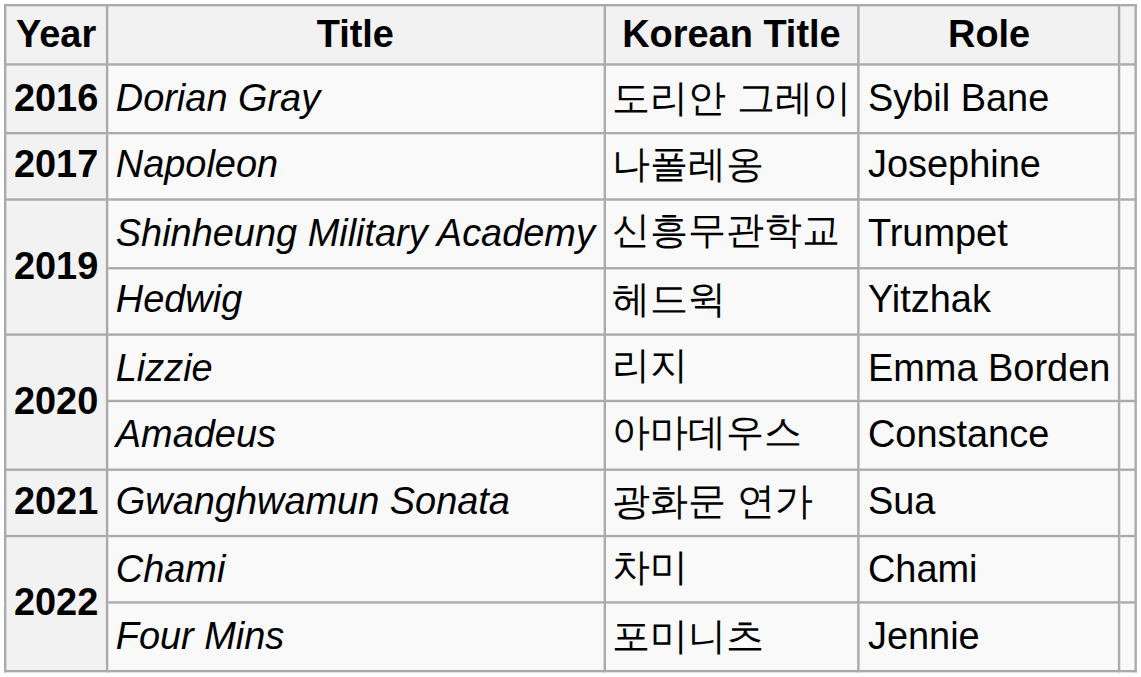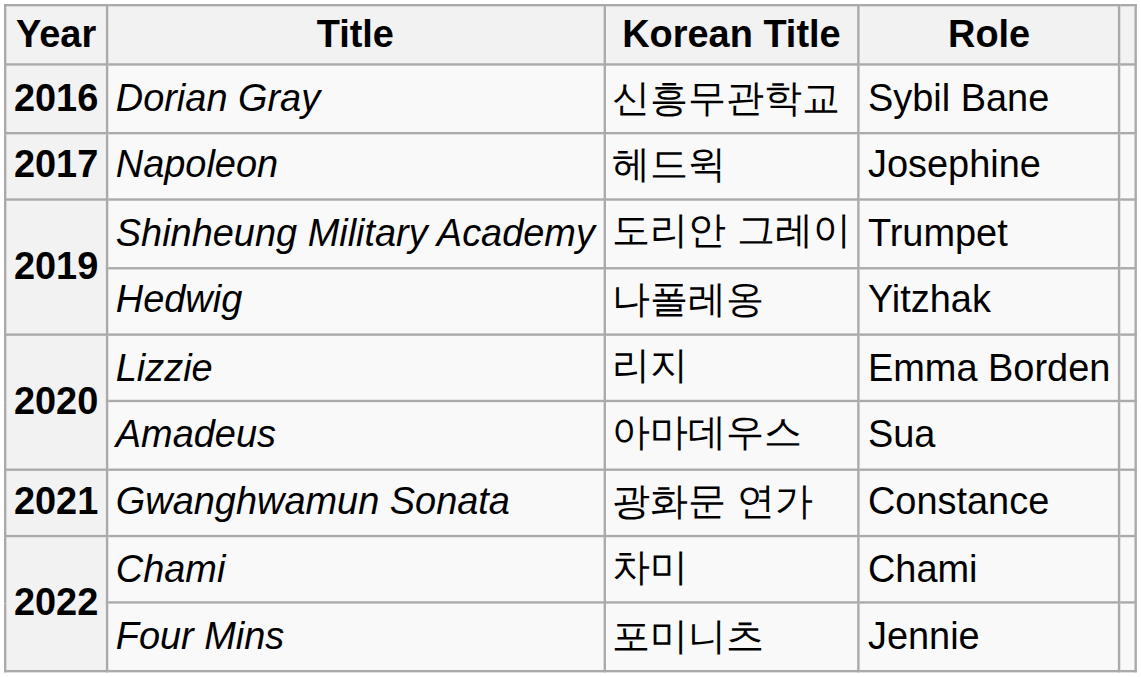(731, 97) 도리안 그레이 -> (726, 97) 신흥무관학교
(688, 164) 나폴레옹 -> (669, 164) 헤드윅
(726, 231) 신흥무관학교 -> (731, 231) 도리안 그레이
(669, 298) 헤드윅 -> (688, 298) 나폴레옹
(959, 434) Constance -> (902, 434) Sua
(902, 501) Sua -> (959, 501) Constance
